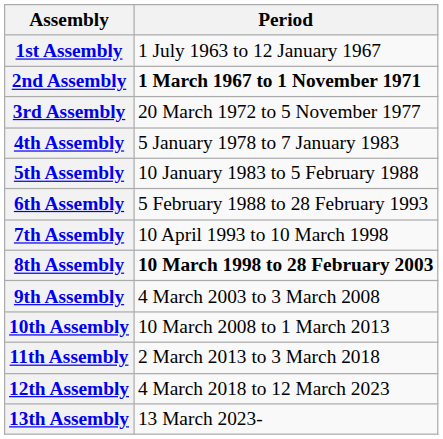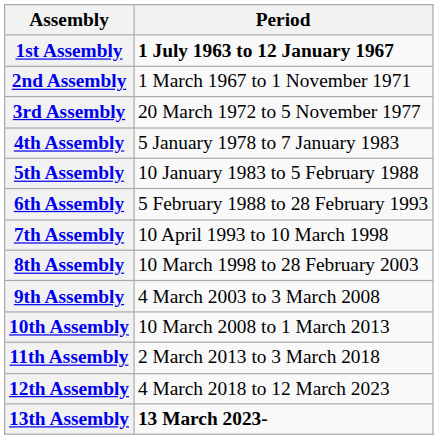(259, 50) normal -> (266, 50) bold
(280, 81) bold -> (275, 81) normal
(286, 265) bold -> (278, 265) normal
(200, 419) normal -> (203, 419) bold
